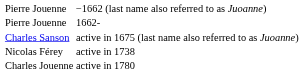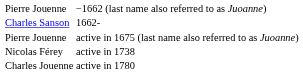(36, 23) Pierre Jouenne -> (37, 23) Charles Sanson
(37, 37) Charles Sanson -> (36, 37) Pierre Jouenne
